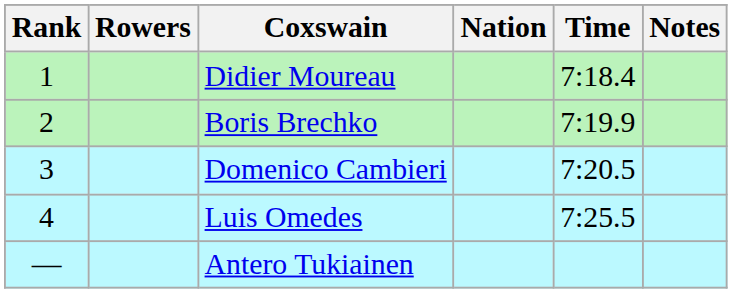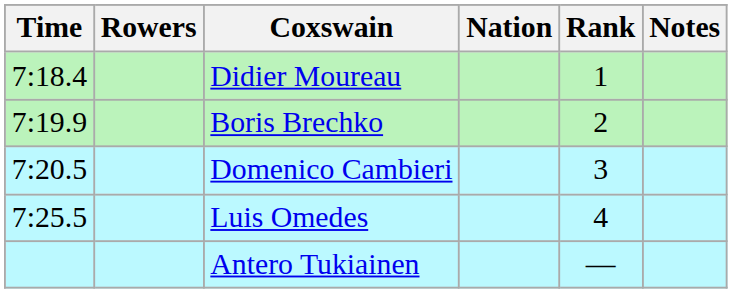columns swapped: (47, 28) <-> (598, 28)
